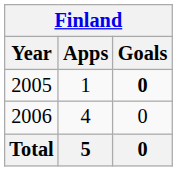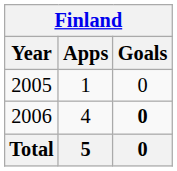(143, 85) bold -> (143, 85) normal
(143, 117) normal -> (143, 117) bold
